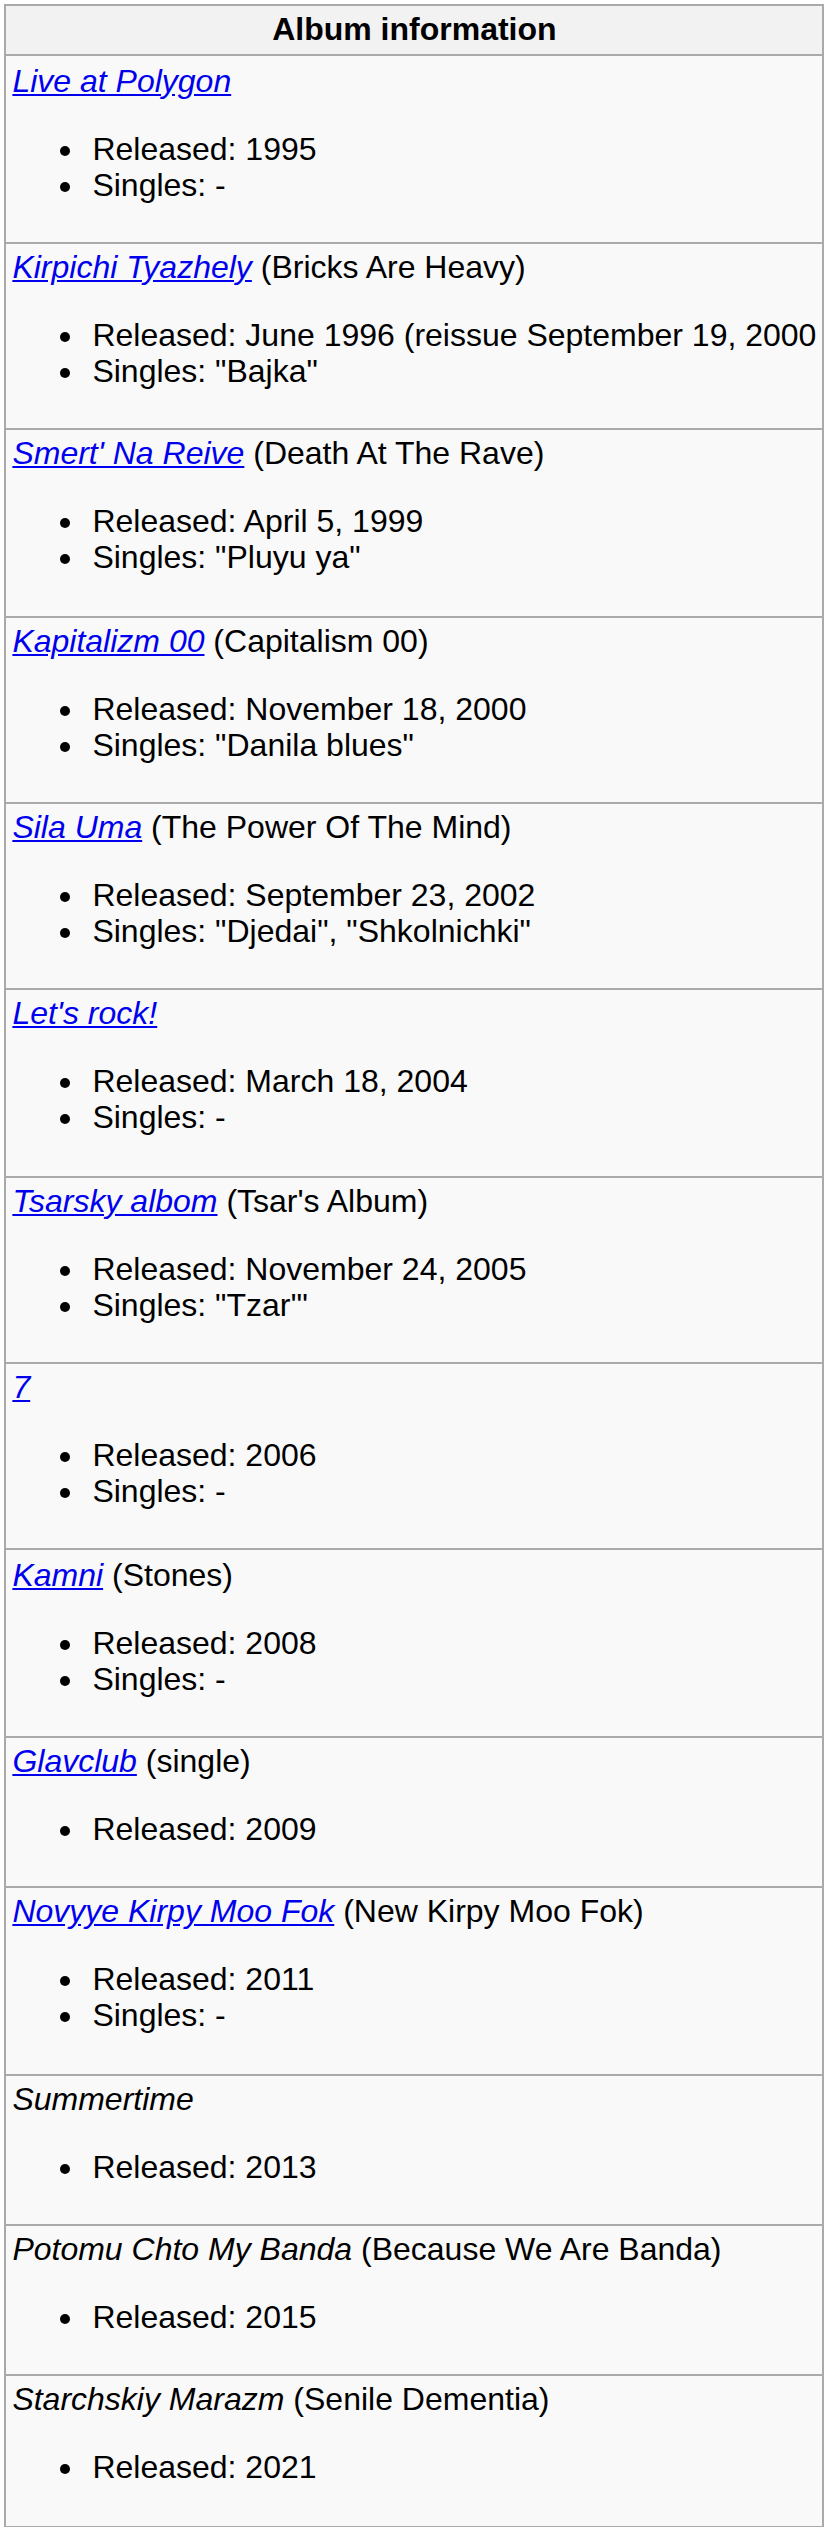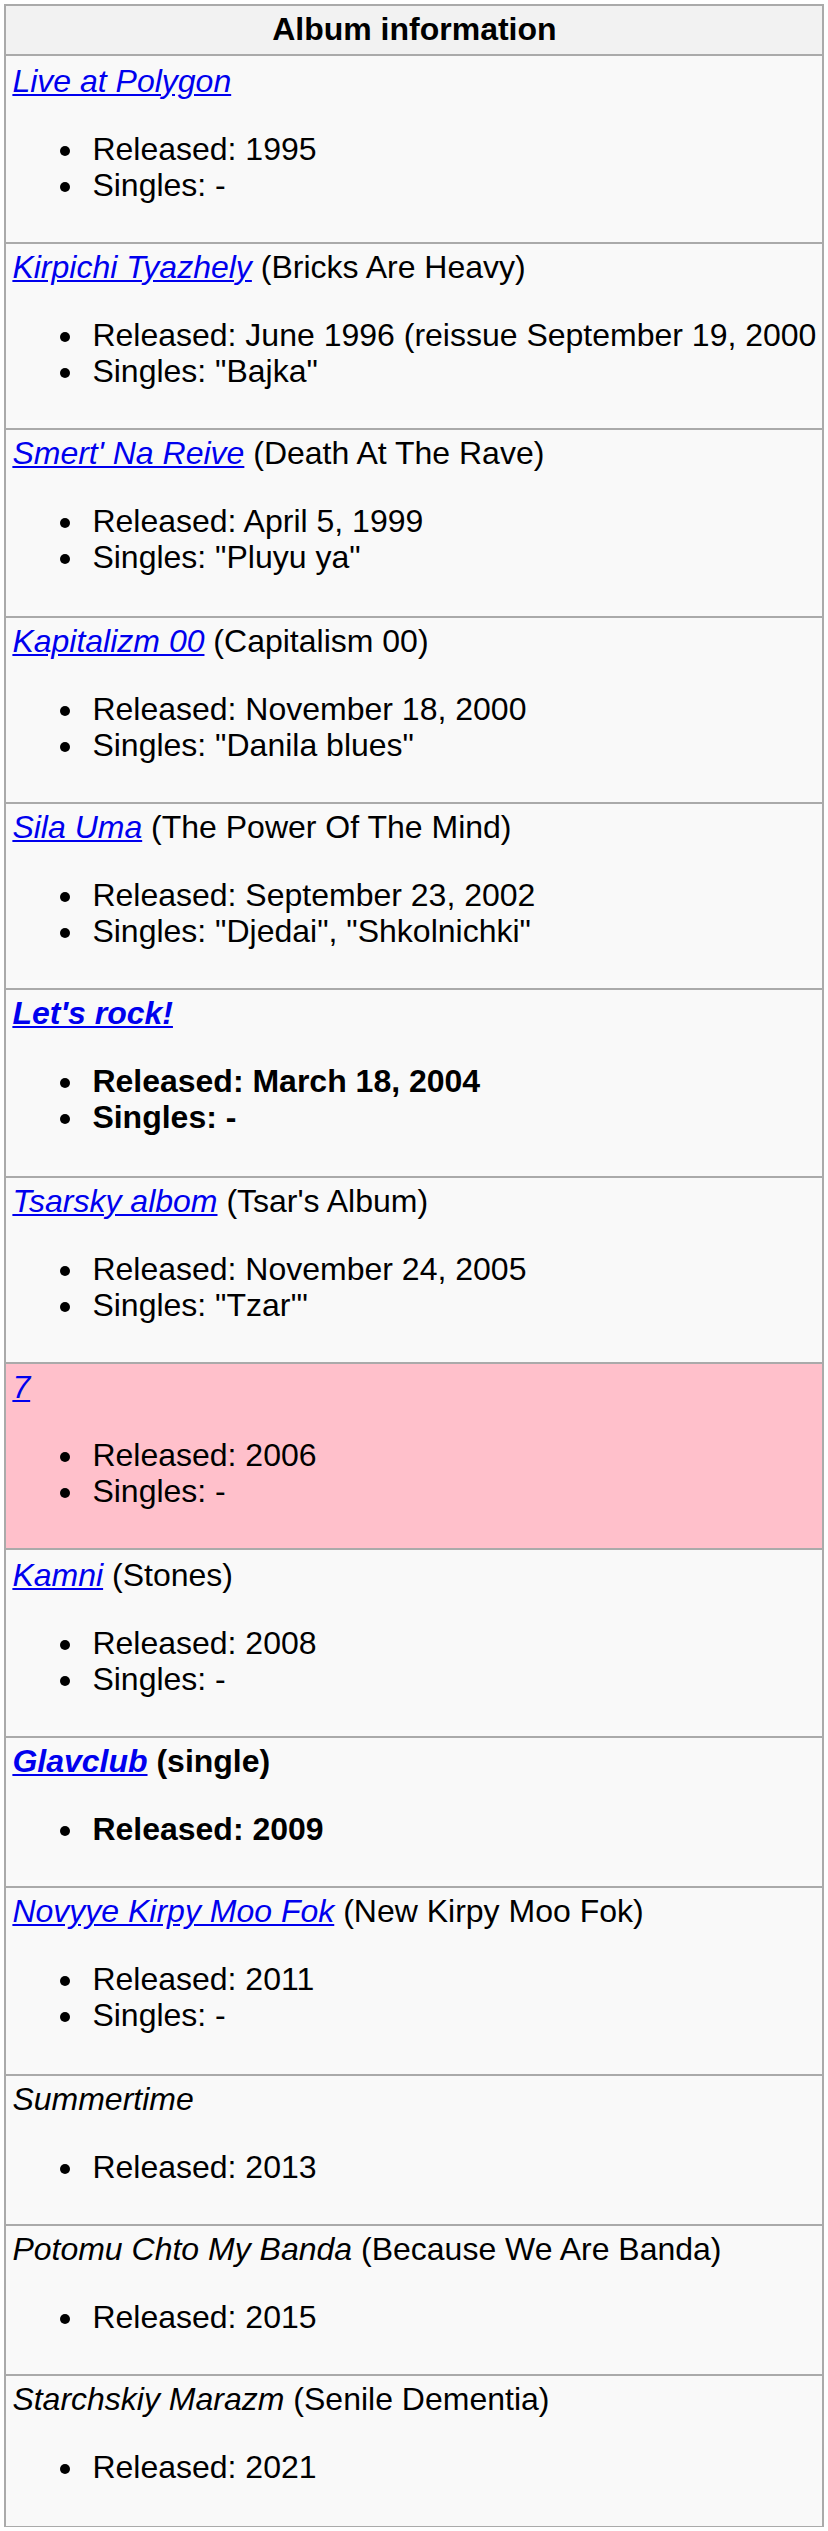(414, 1067) normal -> (414, 1067) bold
(414, 1440) no background -> (414, 1440) pink background
(414, 1796) normal -> (414, 1796) bold
